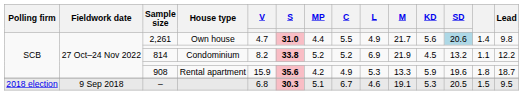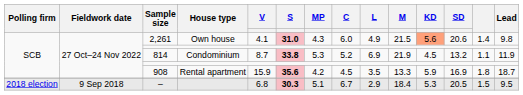(262, 39) 4.7 -> (262, 39) 4.1
(318, 39) 4.4 -> (318, 39) 4.3
(346, 39) 5.5 -> (346, 39) 6.0
(402, 39) 21.7 -> (402, 39) 21.5
(430, 39) no background -> (430, 39) lightsalmon background
(458, 39) lightblue background -> (458, 39) no background
(262, 55) 8.2 -> (262, 55) 8.7
(318, 55) 5.2 -> (318, 55) 5.3
(507, 55) 12.2 -> (507, 55) 11.9
(346, 72) 4.9 -> (346, 72) 4.5
(374, 72) 5.3 -> (374, 72) 3.5
(458, 72) 19.6 -> (458, 72) 16.9
(374, 84) 4.6 -> (374, 84) 2.9
(402, 84) 19.1 -> (402, 84) 18.4
